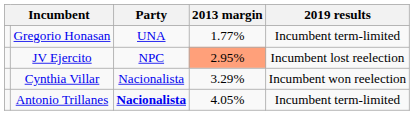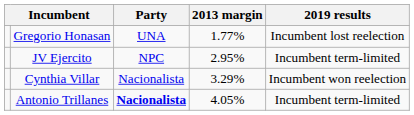(337, 35) Incumbent term-limited -> (337, 35) Incumbent lost reelection
(227, 57) lightsalmon background -> (227, 57) no background
(337, 57) Incumbent lost reelection -> (337, 57) Incumbent term-limited
